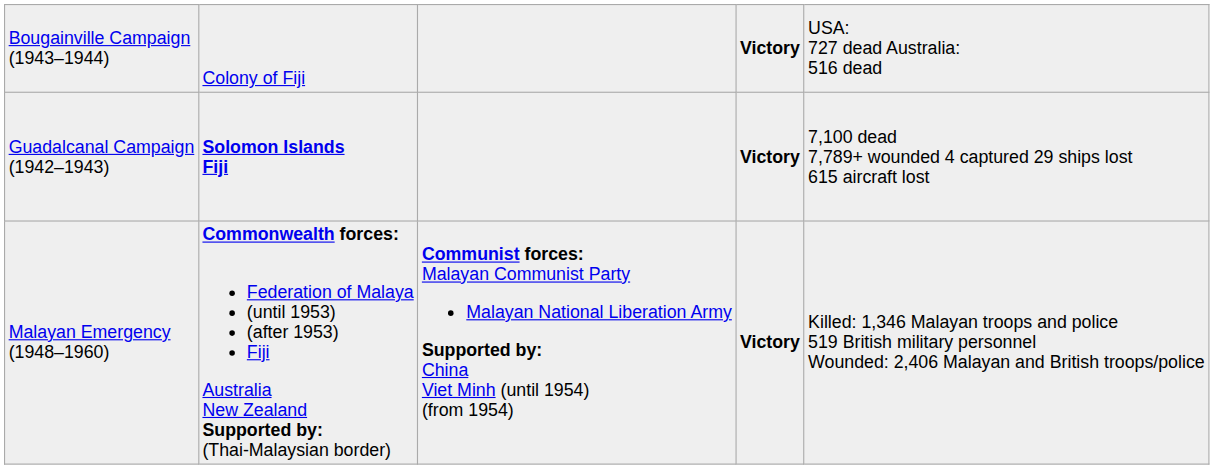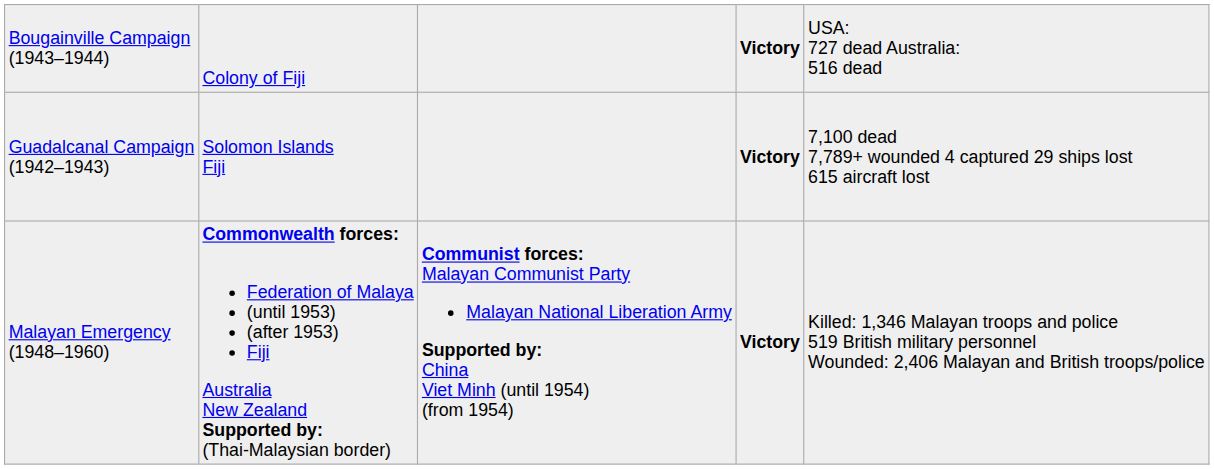(273, 156) bold -> (268, 156) normal
